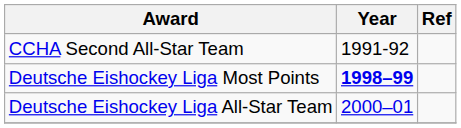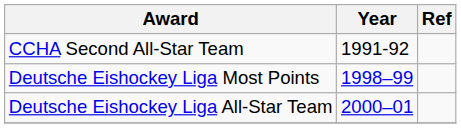(377, 78) bold -> (377, 78) normal
